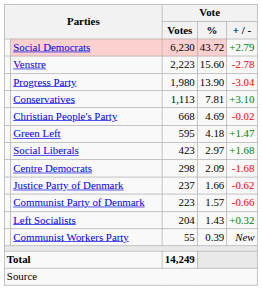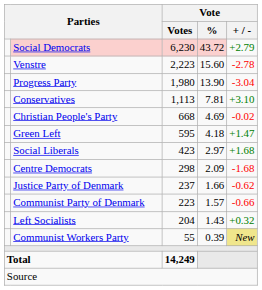(245, 237) no background -> (245, 237) khaki background
